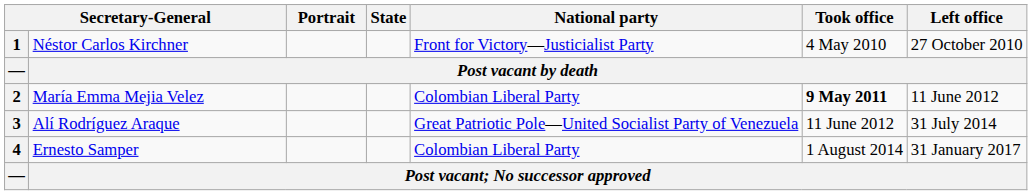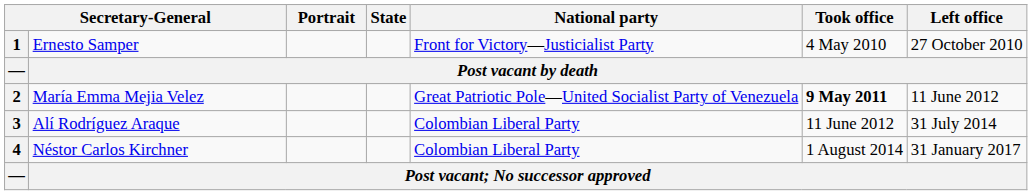(110, 44) Néstor Carlos Kirchner -> (86, 44) Ernesto Samper
(497, 96) Colombian Liberal Party -> (606, 96) Great Patriotic Pole—United Socialist Party of Venezuela
(606, 123) Great Patriotic Pole—United Socialist Party of Venezuela -> (497, 123) Colombian Liberal Party
(86, 149) Ernesto Samper -> (110, 149) Néstor Carlos Kirchner
